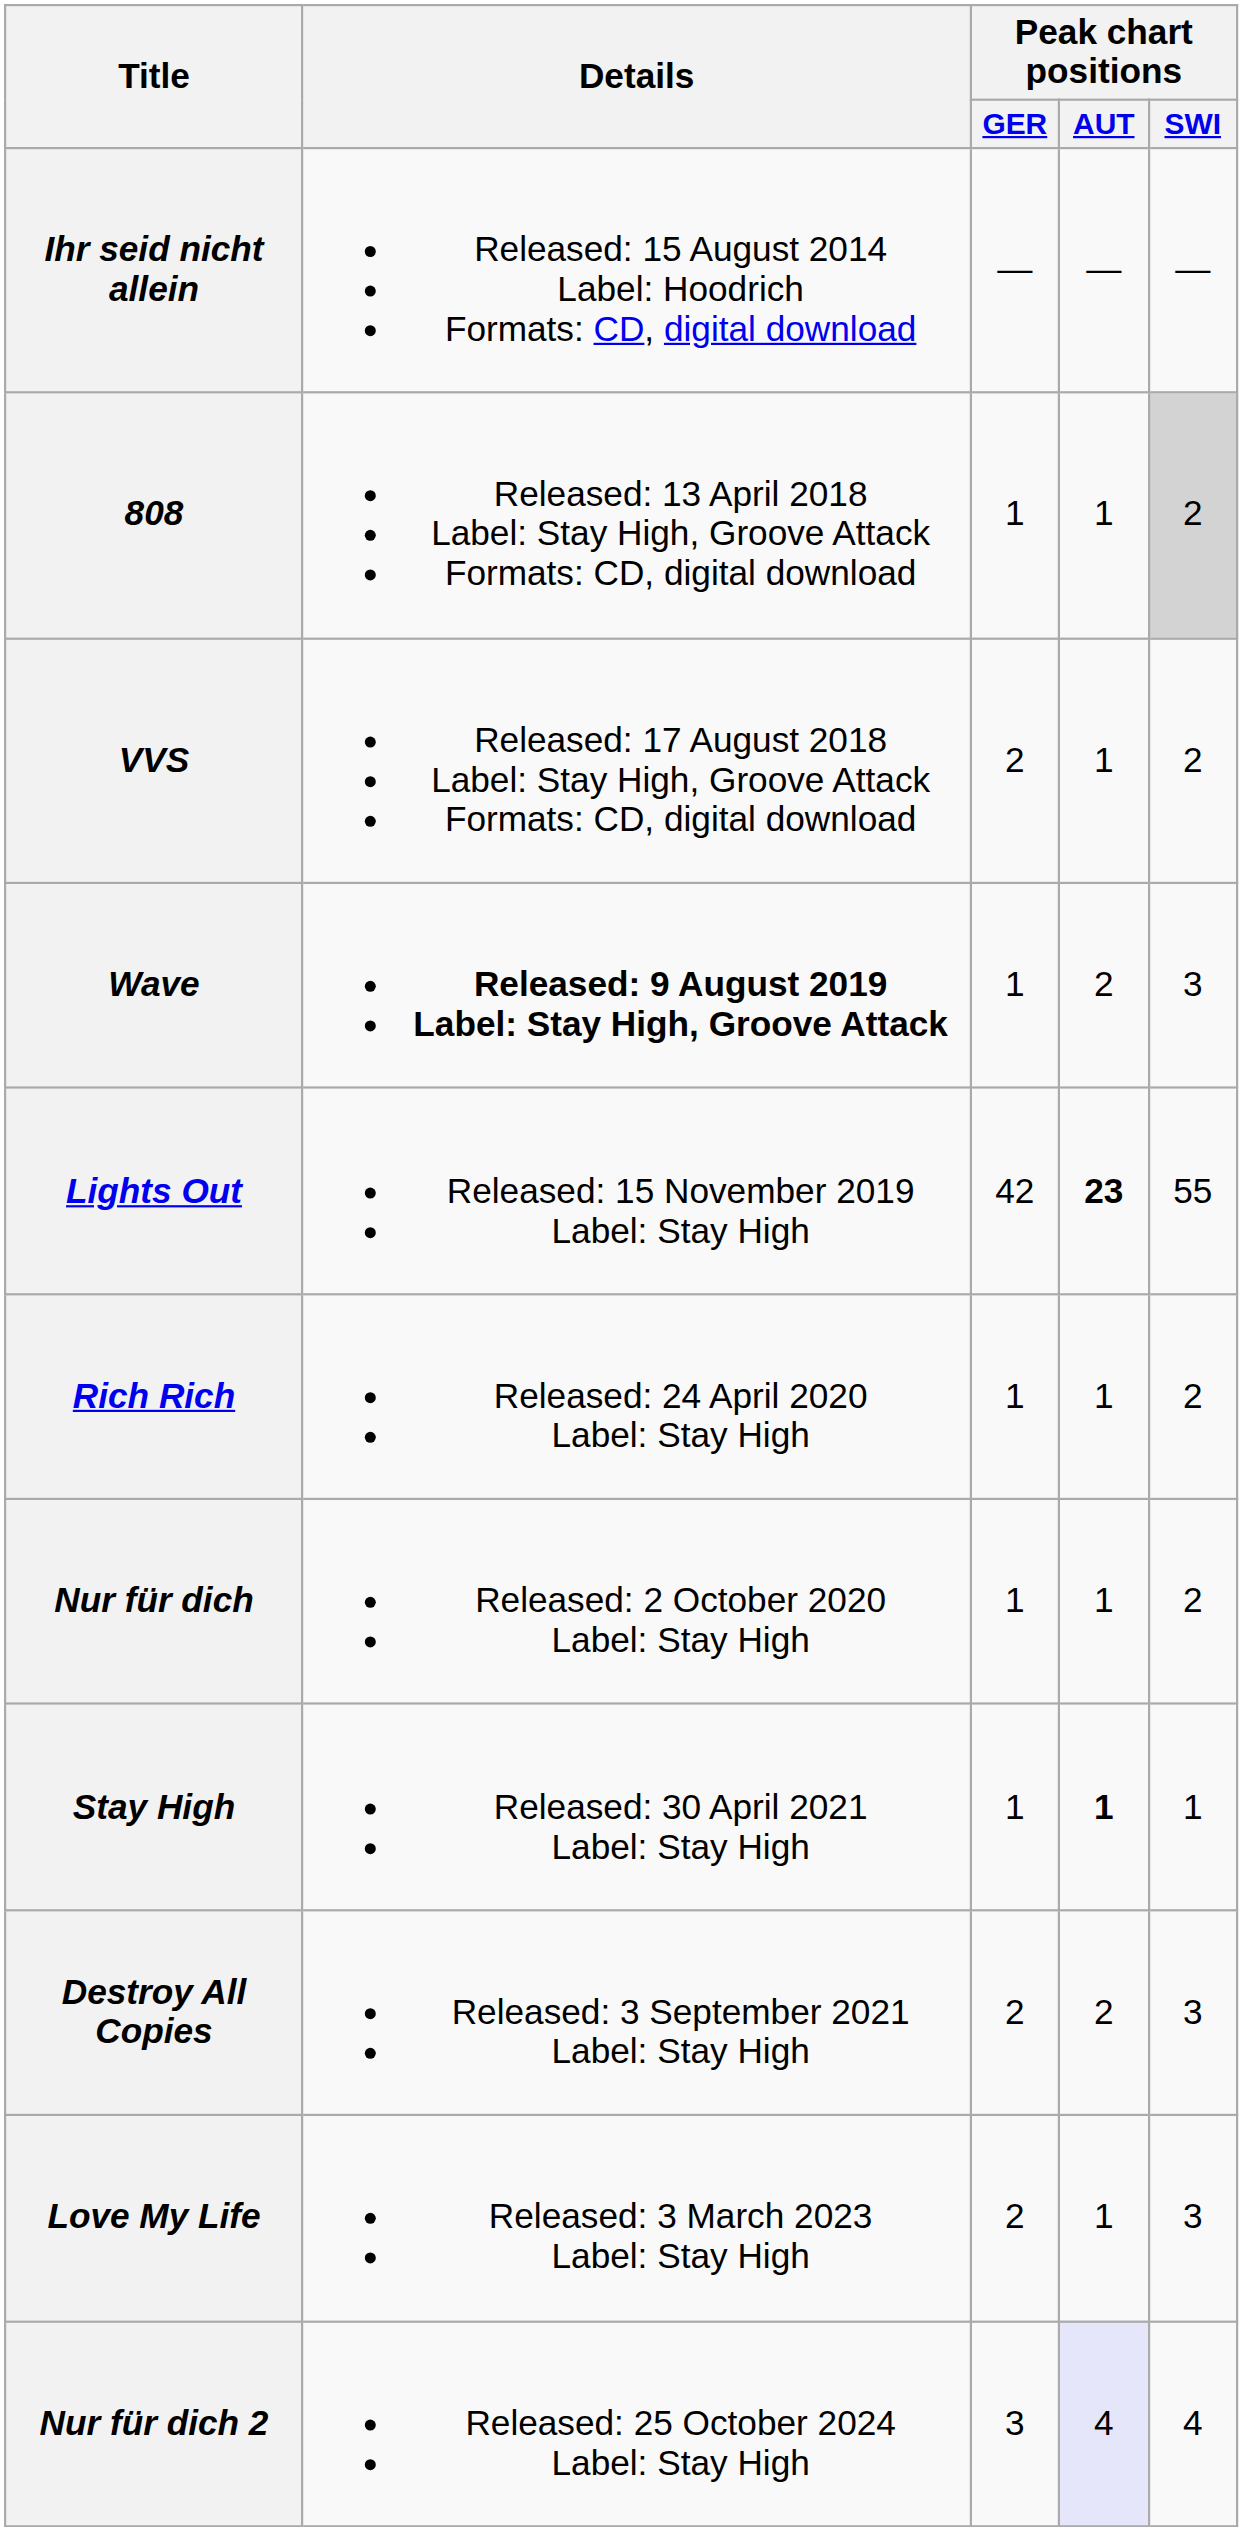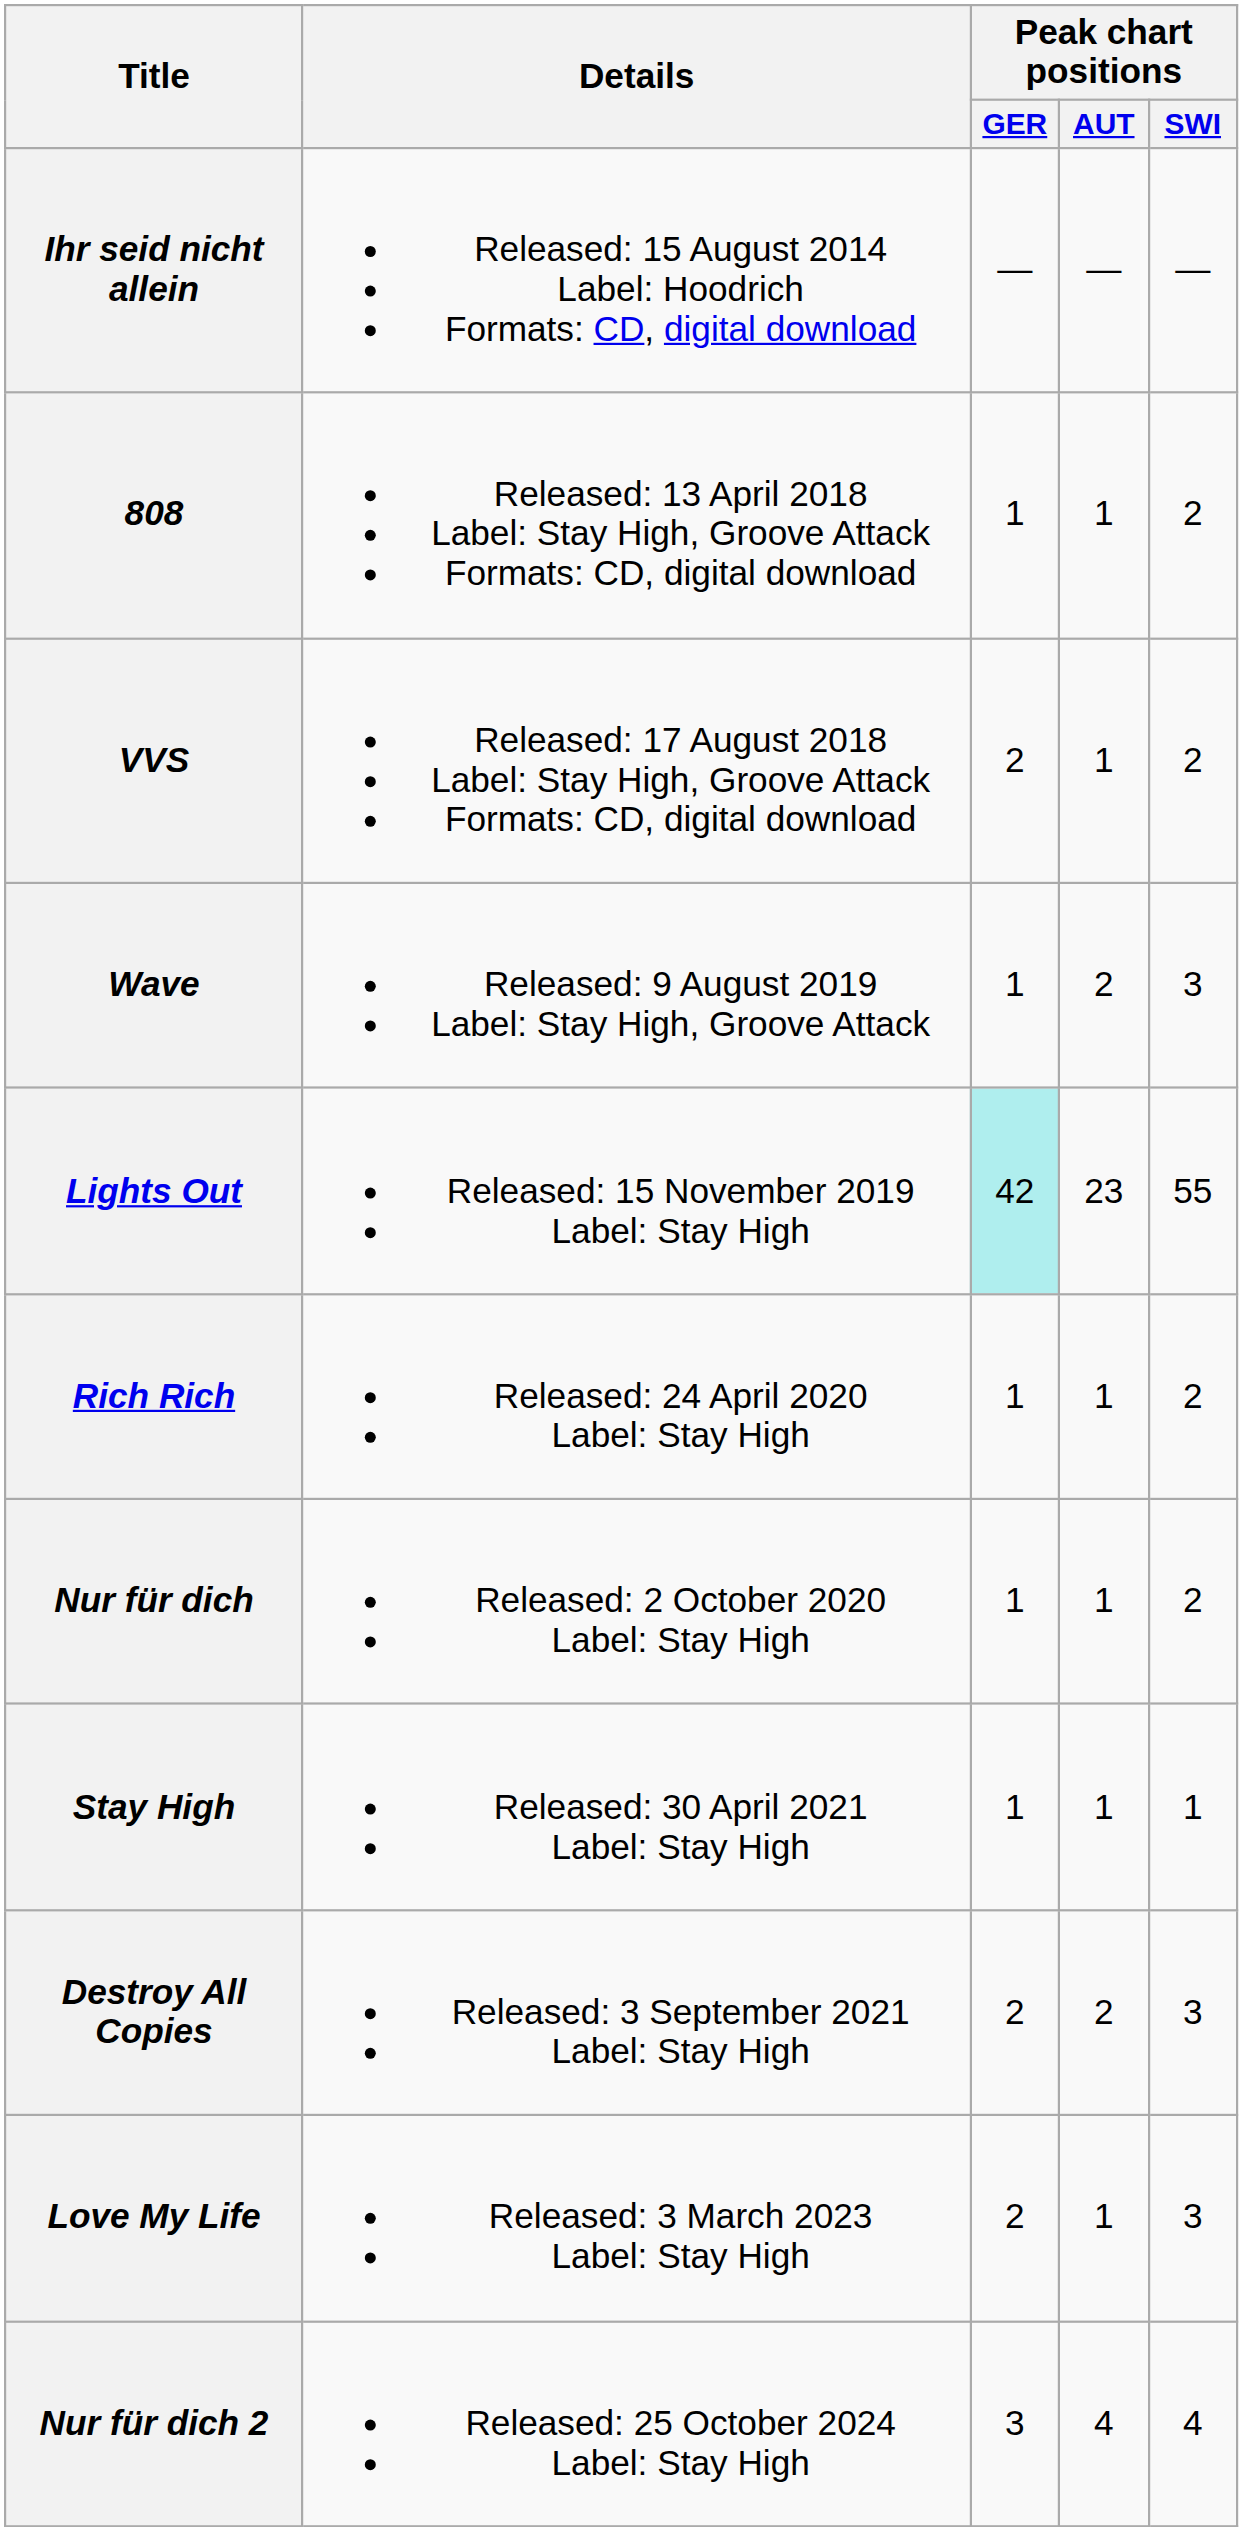(1193, 514) lightgrey background -> (1193, 514) no background
(637, 1005) bold -> (637, 1005) normal
(1015, 1190) no background -> (1015, 1190) paleturquoise background
(1104, 1190) bold -> (1104, 1190) normal
(1104, 1806) bold -> (1104, 1806) normal
(1104, 2422) lavender background -> (1104, 2422) no background
